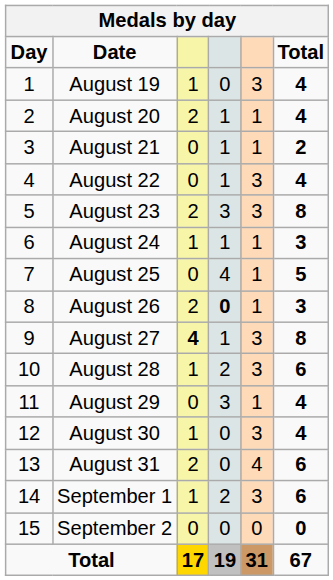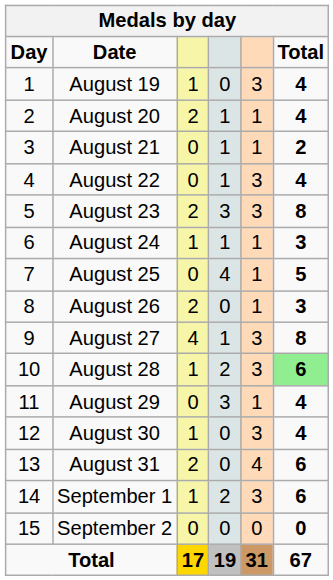(225, 306) bold -> (225, 306) normal
(193, 338) bold -> (193, 338) normal
(301, 370) no background -> (301, 370) lightgreen background
